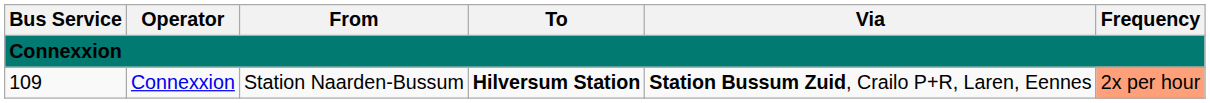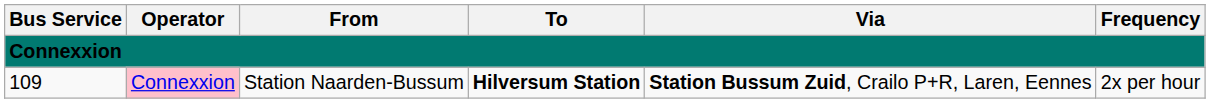(183, 82) no background -> (183, 82) pink background
(1150, 82) lightsalmon background -> (1150, 82) no background
